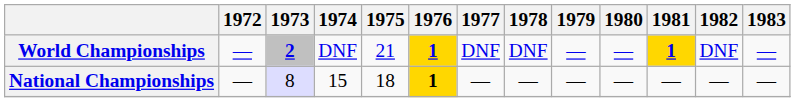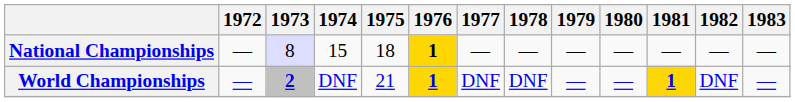rows swapped: (112, 50) <-> (112, 81)
